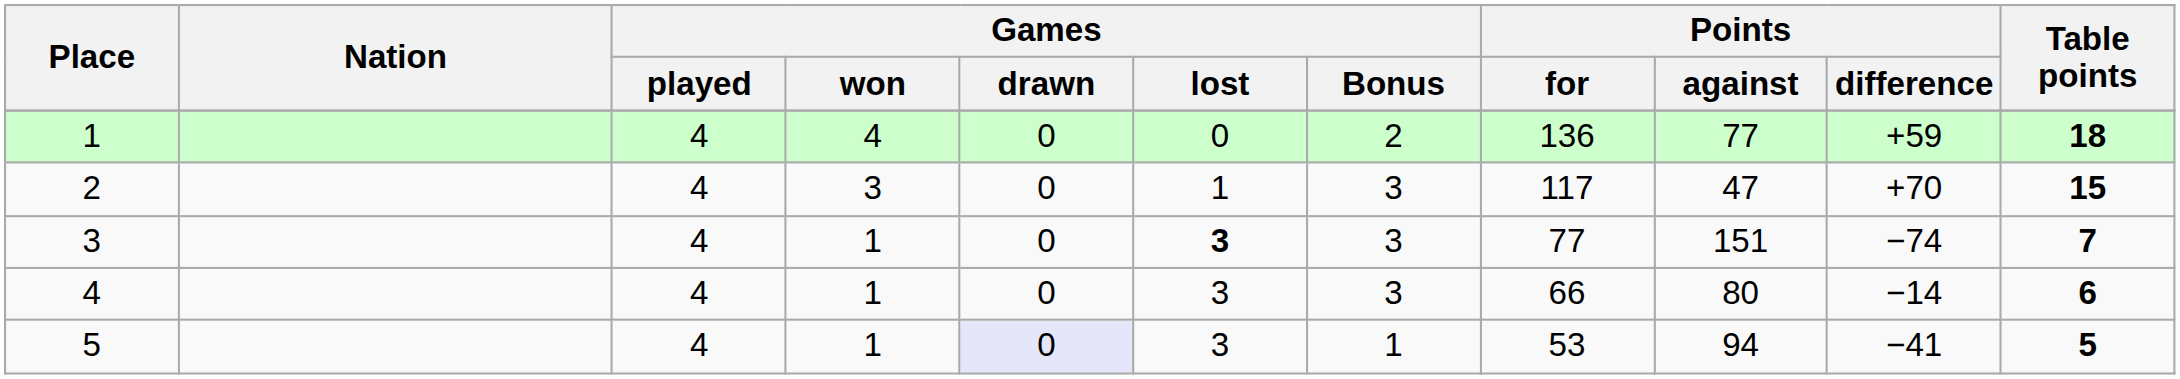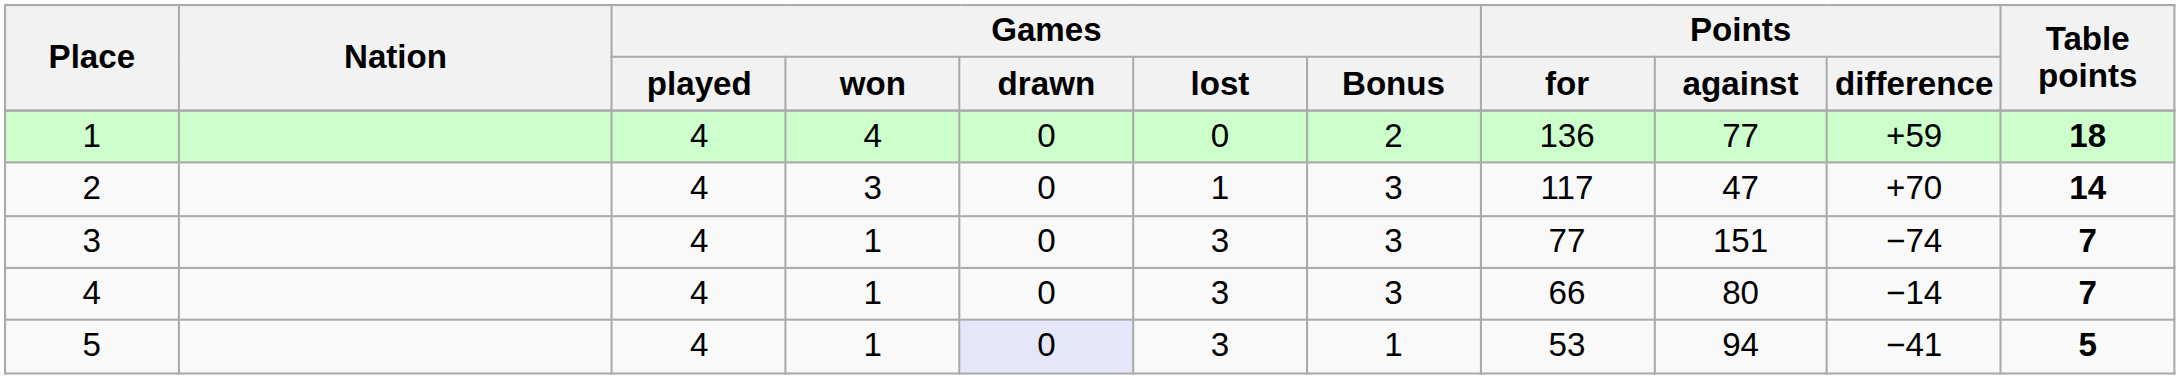(2088, 188) 15 -> (2088, 188) 14
(1220, 240) bold -> (1220, 240) normal
(2088, 293) 6 -> (2088, 293) 7
